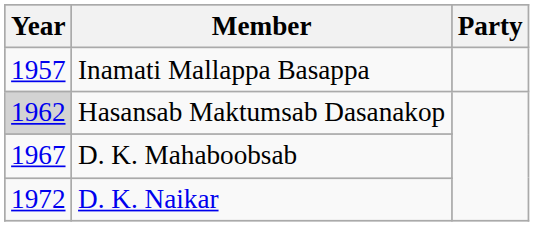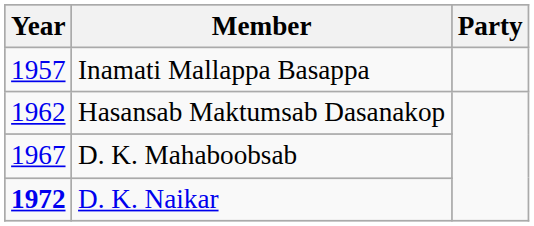(38, 112) lightgrey background -> (38, 112) no background
(38, 198) normal -> (38, 198) bold
